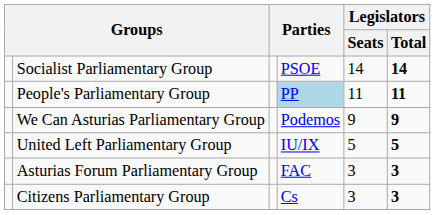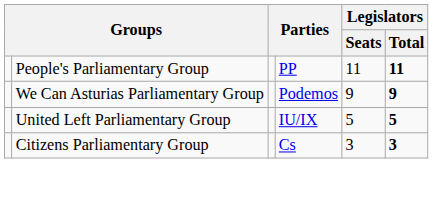- row: (115, 68)
(290, 94) lightblue background -> (288, 68) no background
- row: (137, 171)
